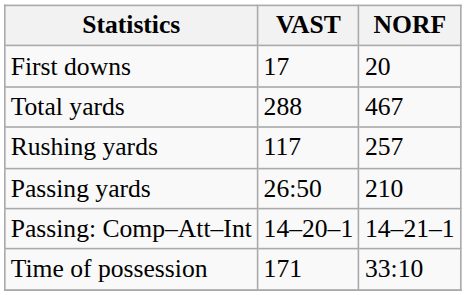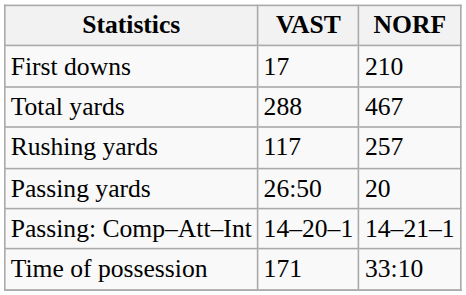(378, 66) 20 -> (384, 66) 210
(384, 187) 210 -> (378, 187) 20
